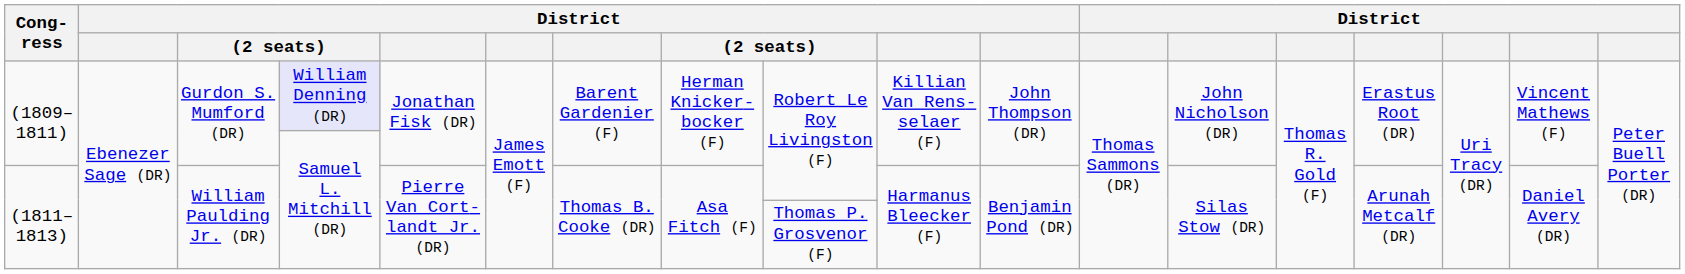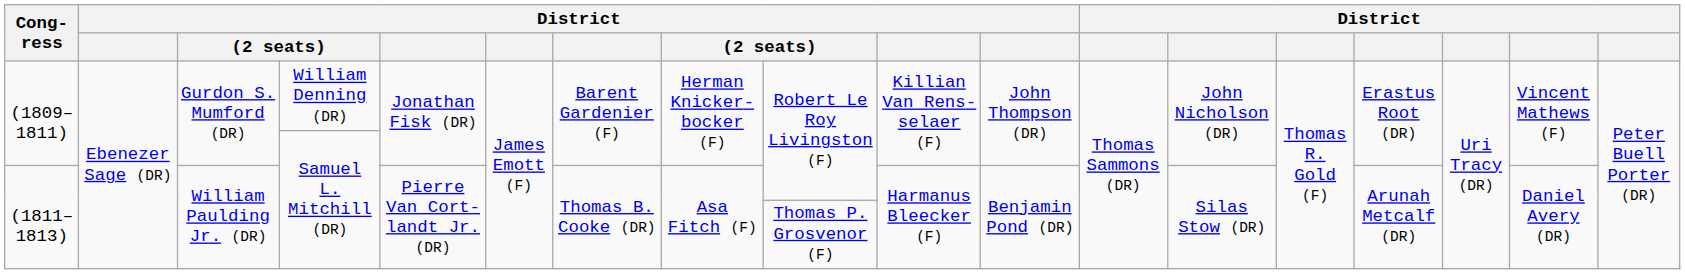(330, 95) lavender background -> (330, 95) no background
